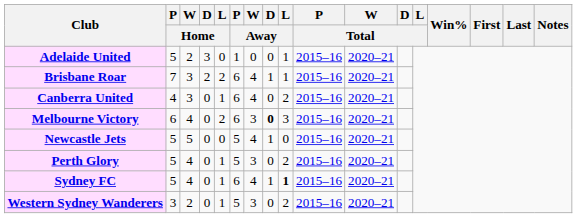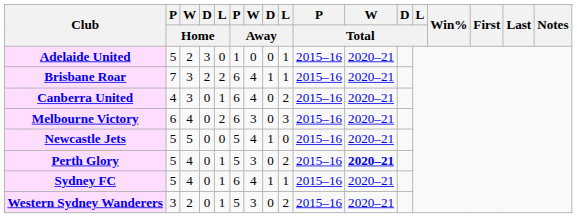(271, 118) bold -> (271, 118) normal
(371, 160) normal -> (371, 160) bold
(286, 181) bold -> (286, 181) normal
